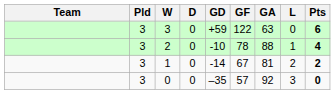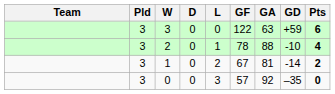columns swapped: (293, 13) <-> (218, 13)
